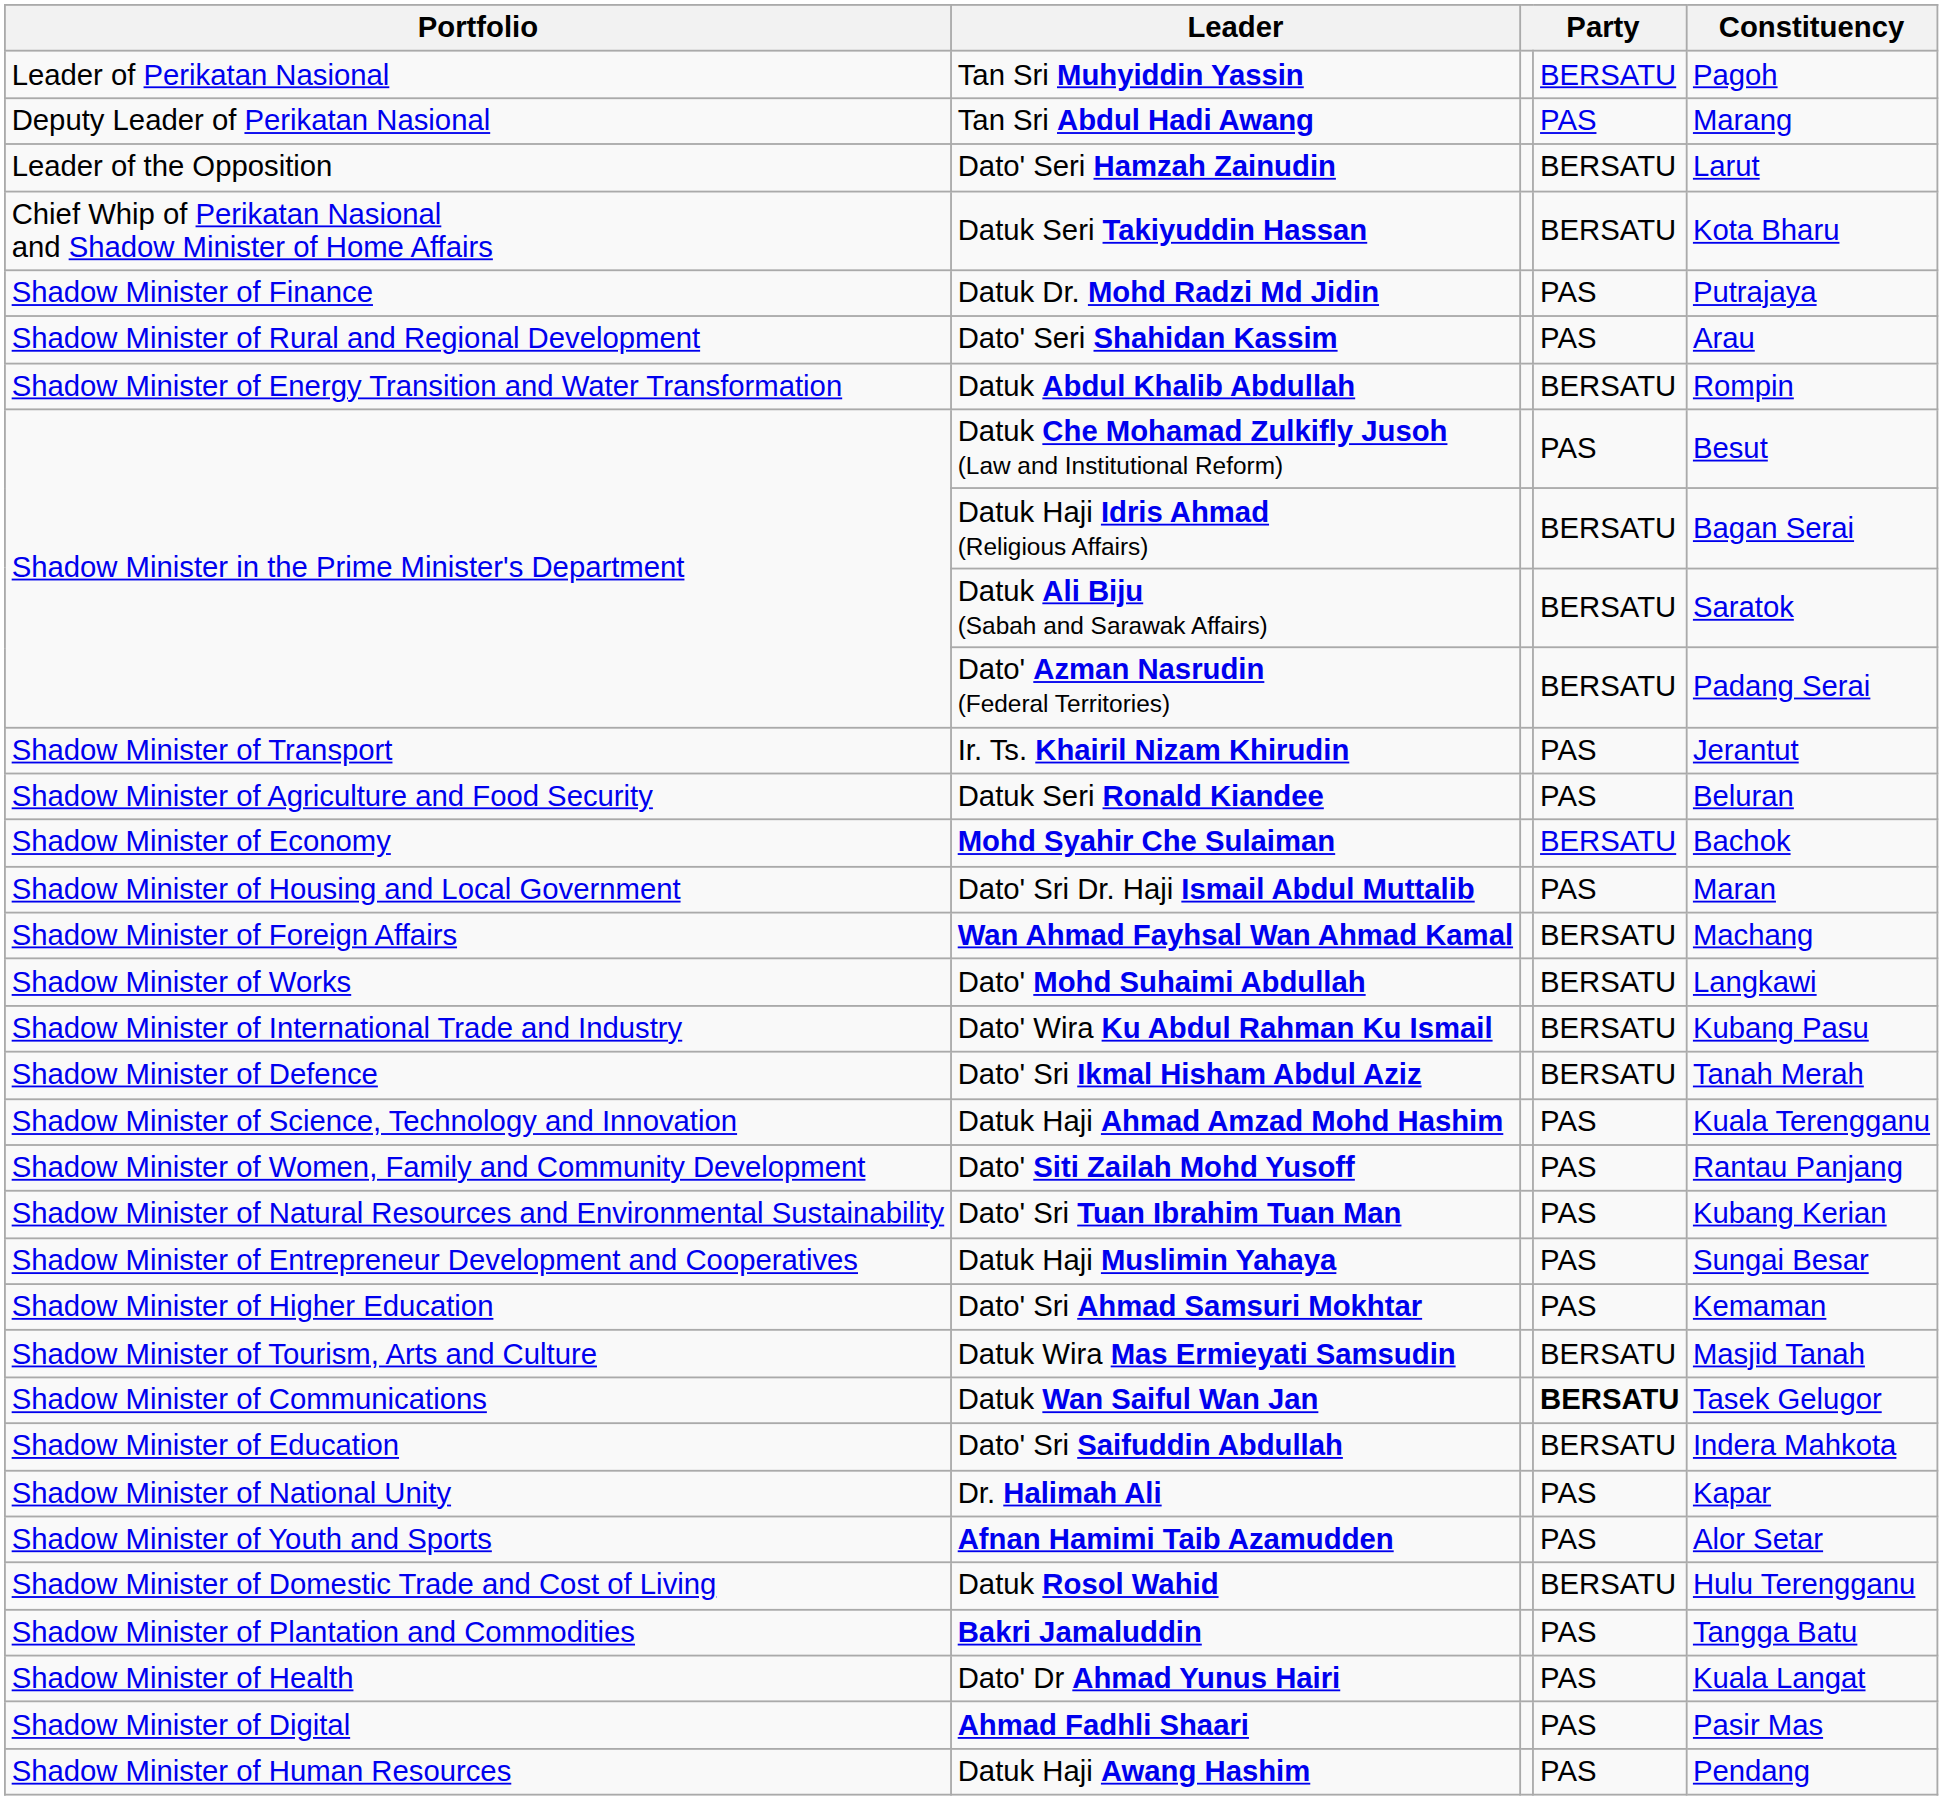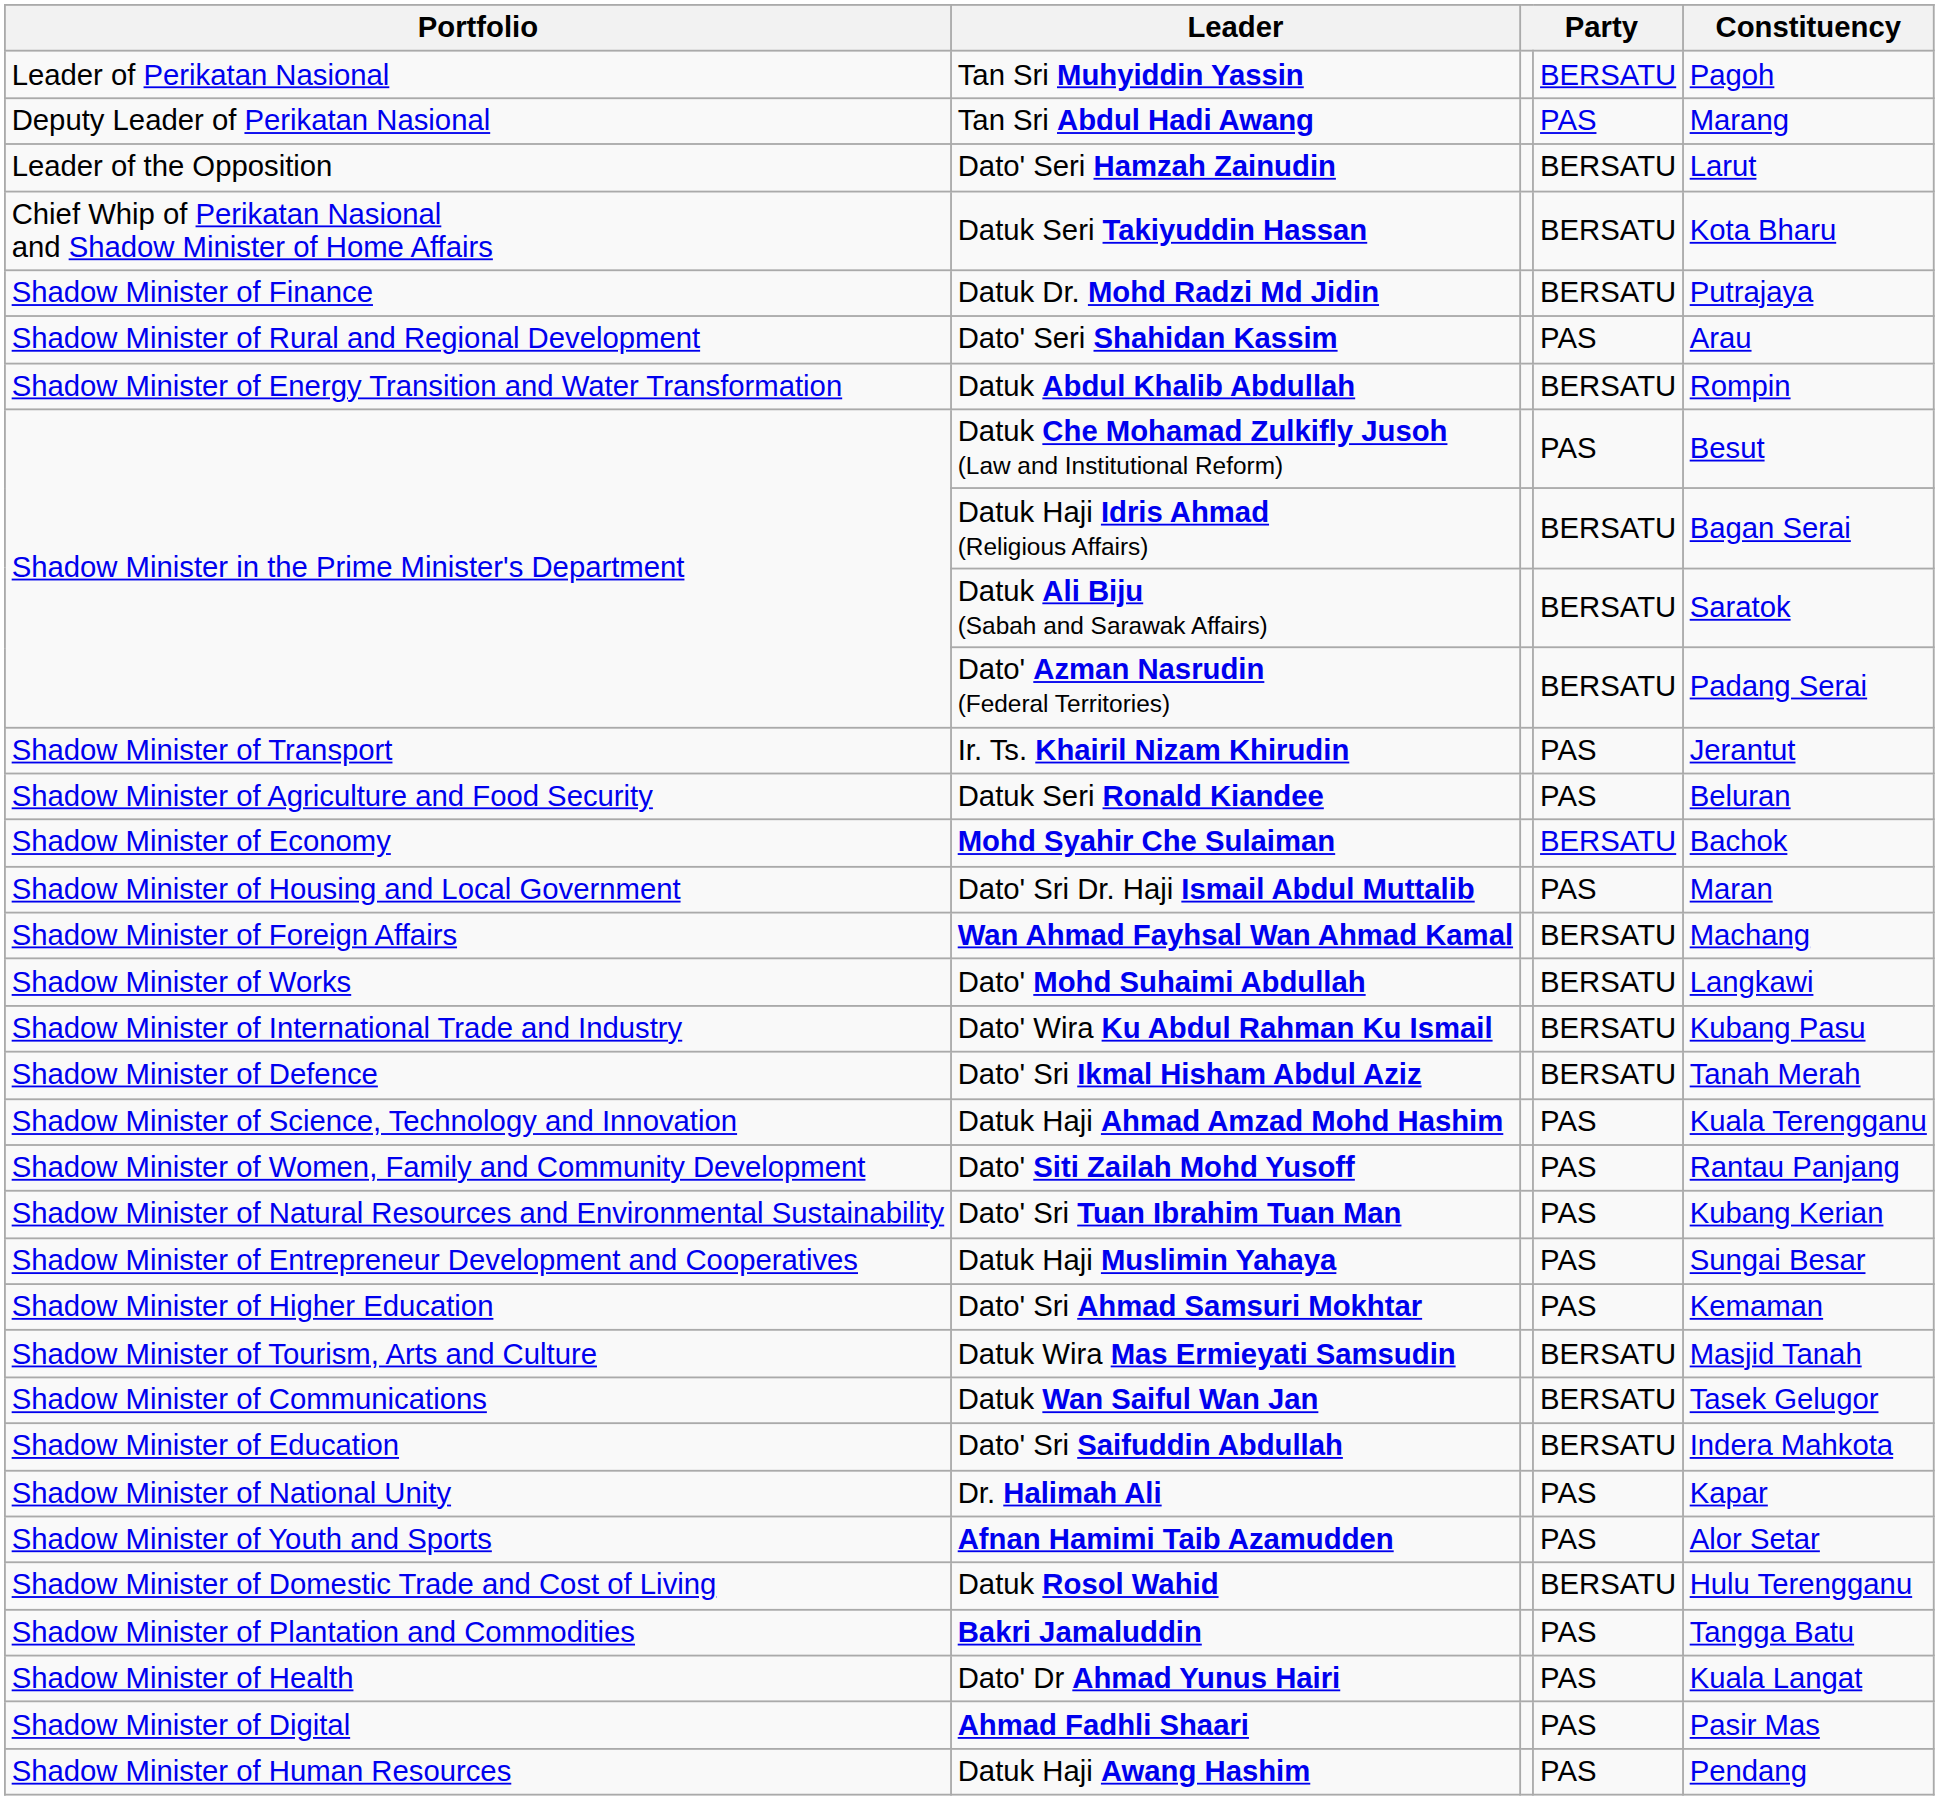(1568, 292) PAS -> (1608, 292) BERSATU
(1610, 1399) bold -> (1608, 1399) normal
